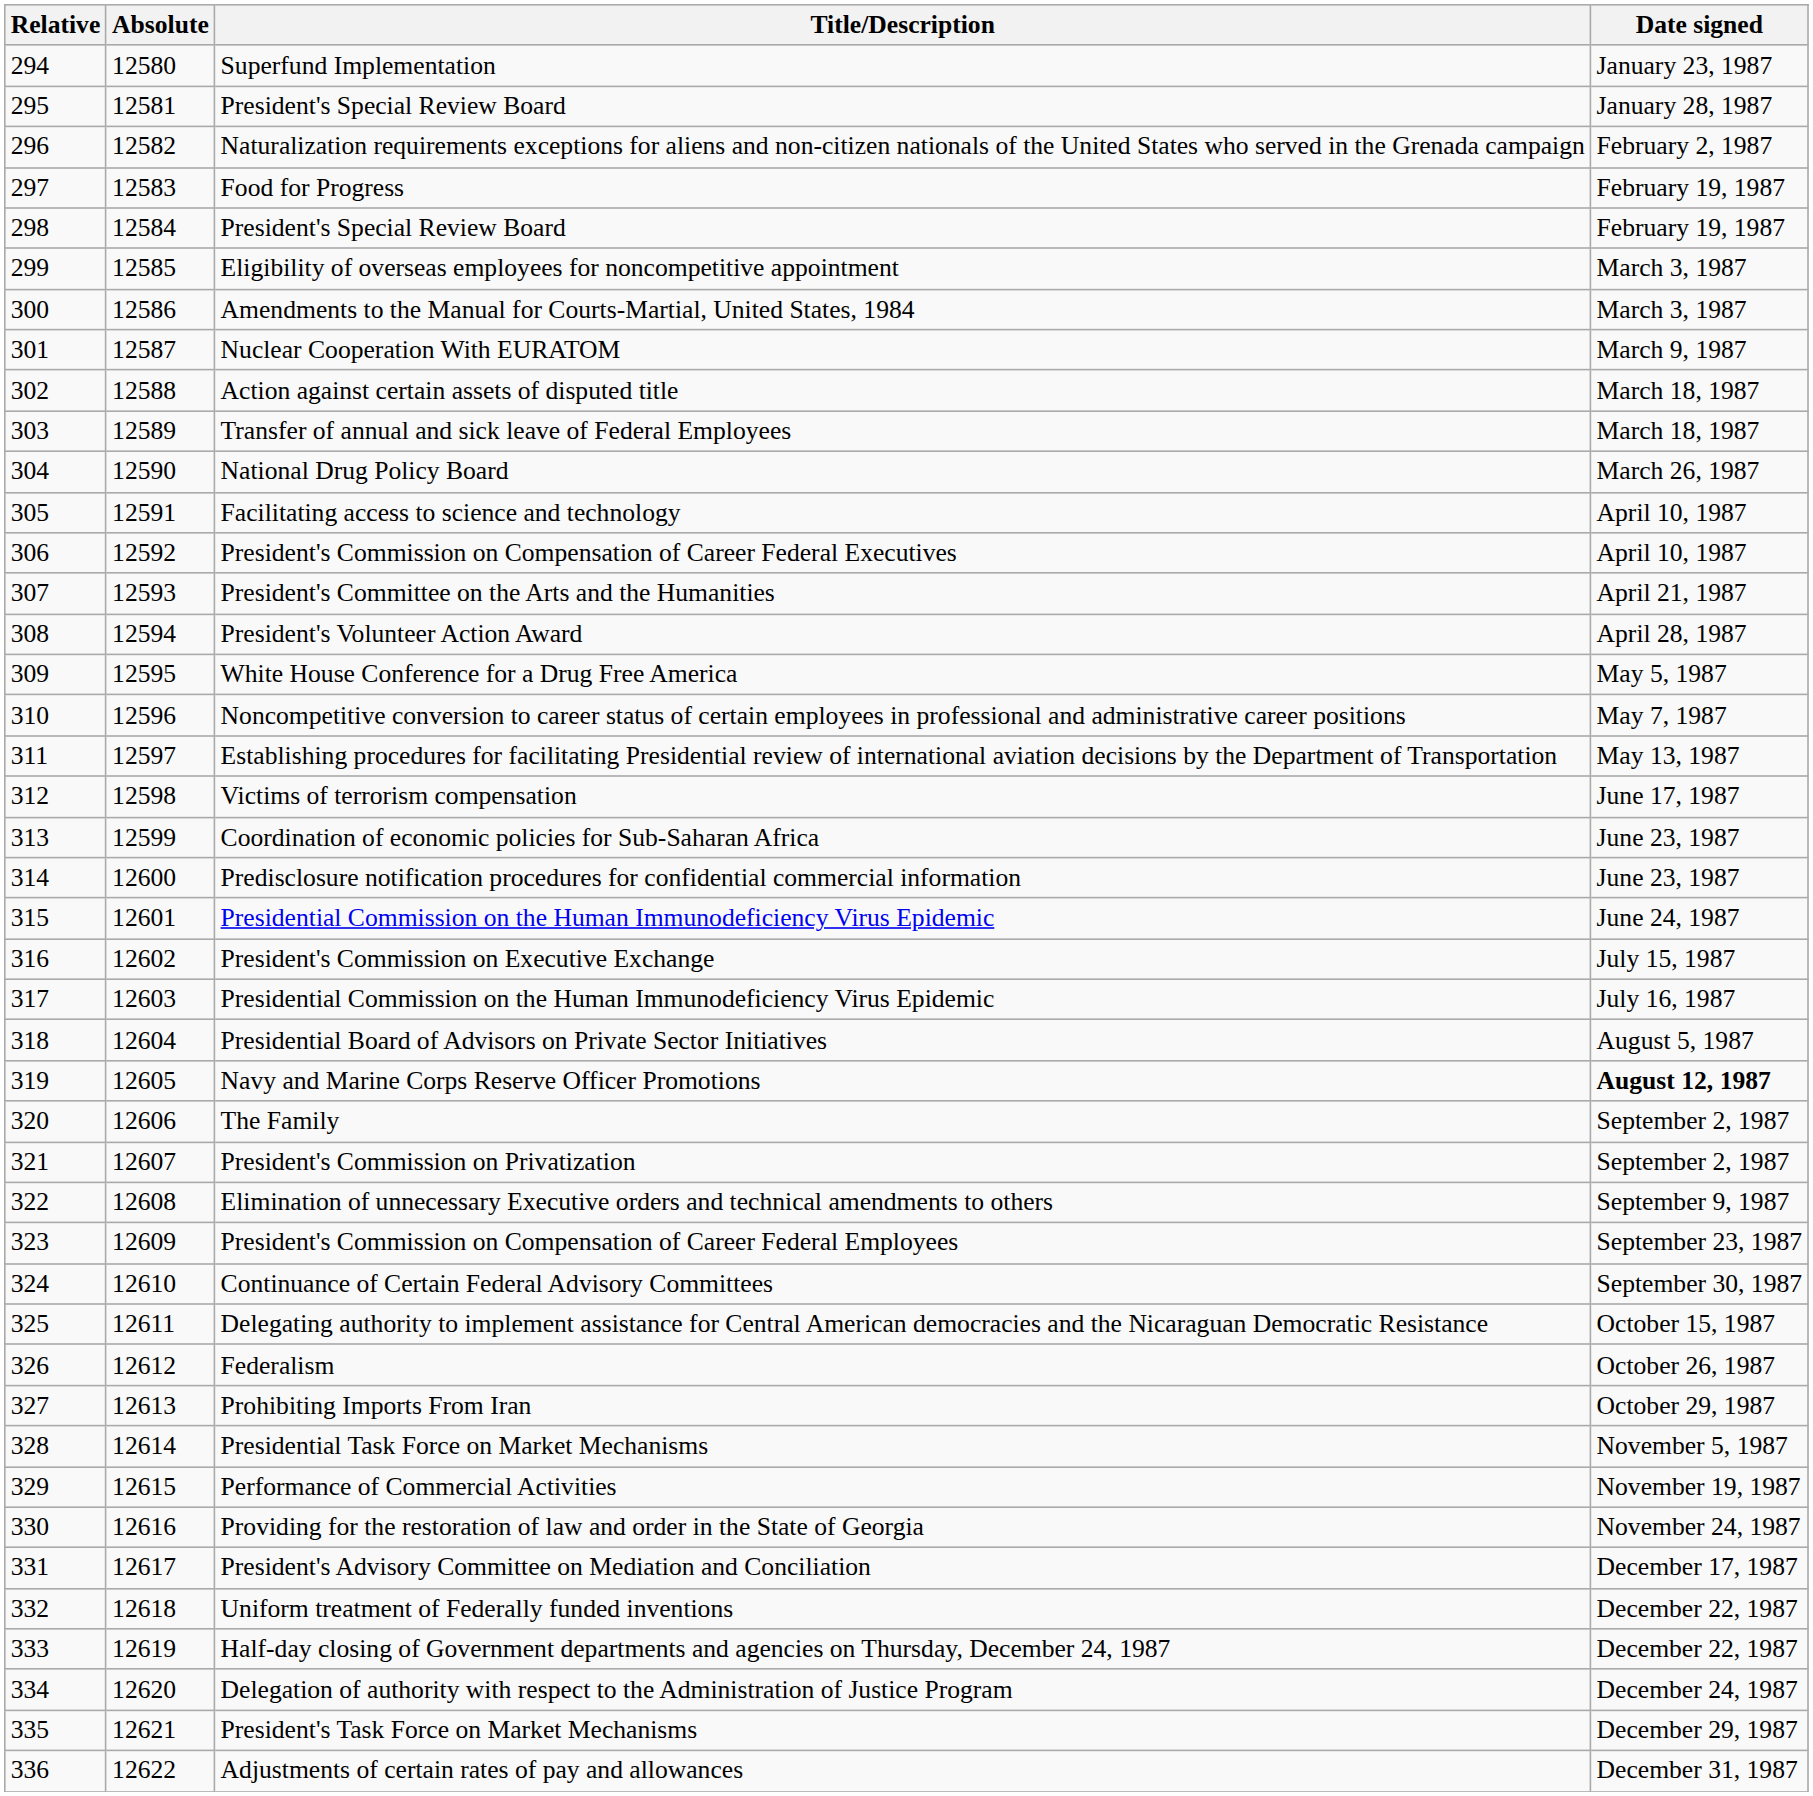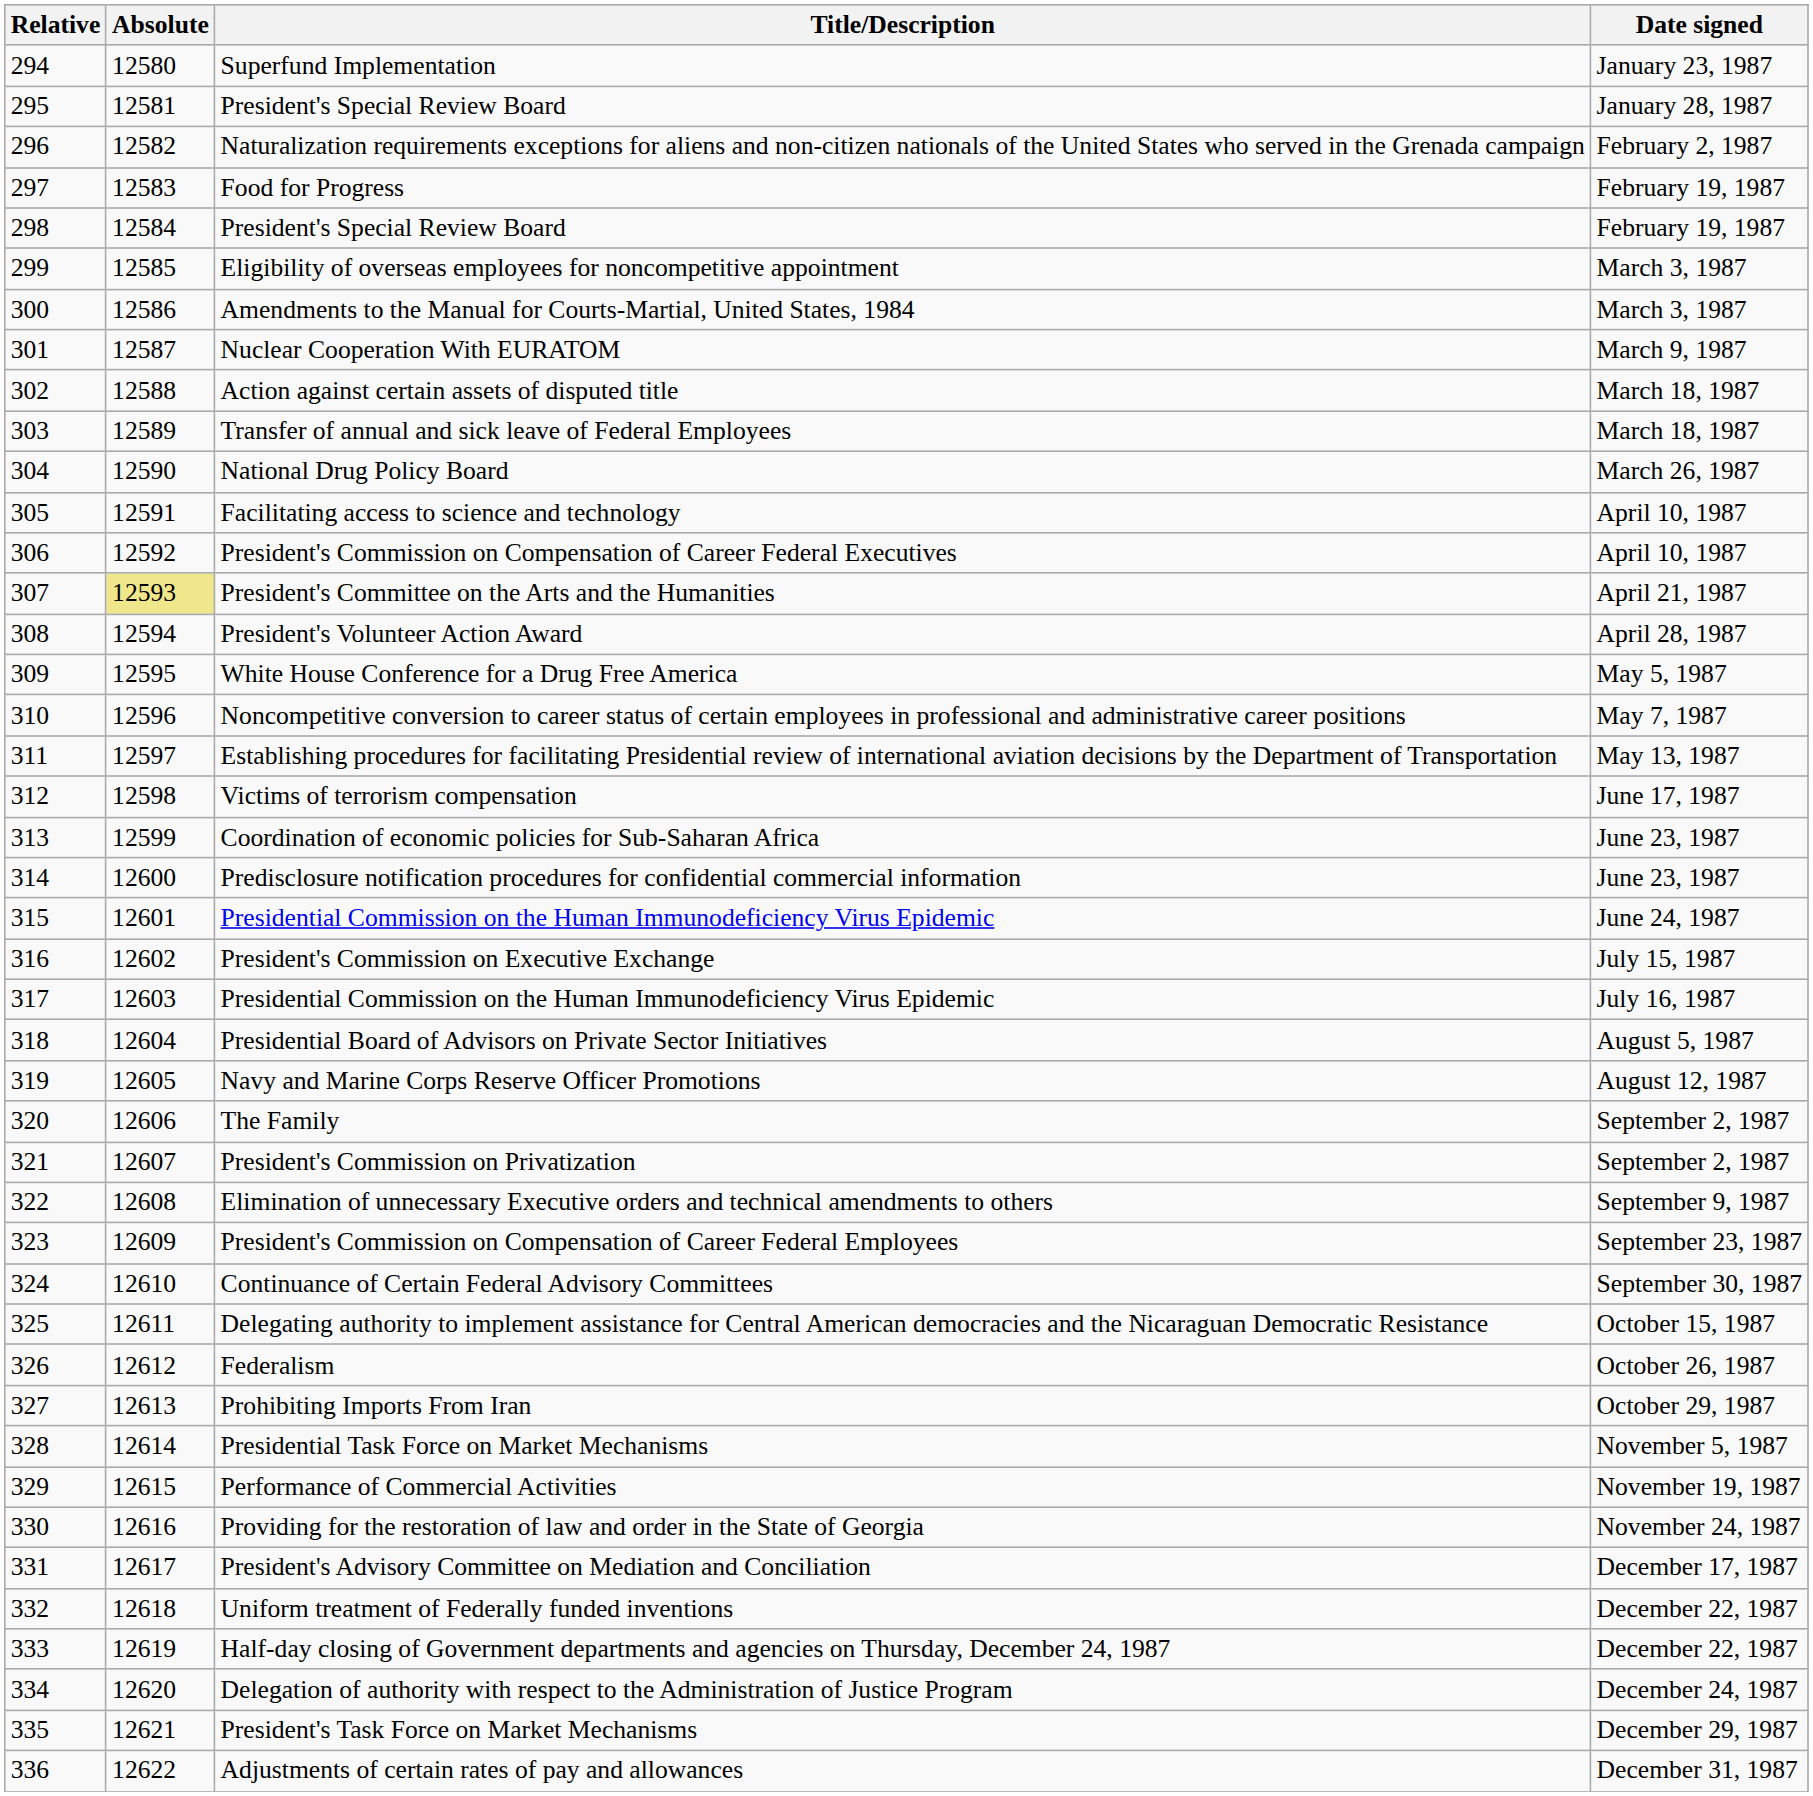(144, 593) no background -> (144, 593) khaki background
(1684, 1080) bold -> (1682, 1080) normal
